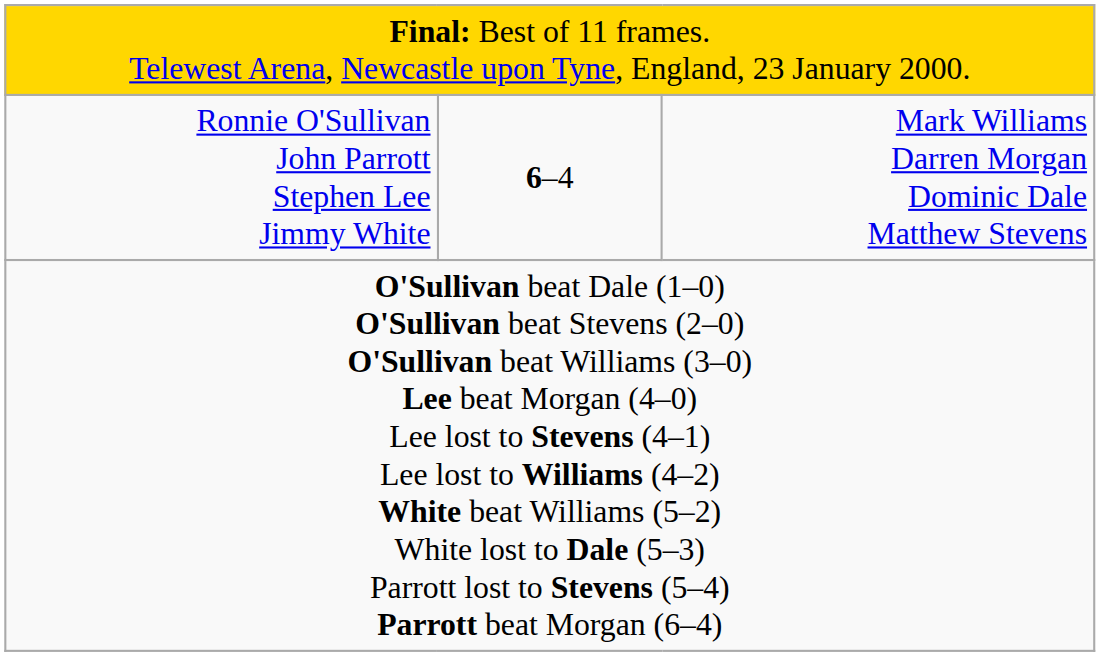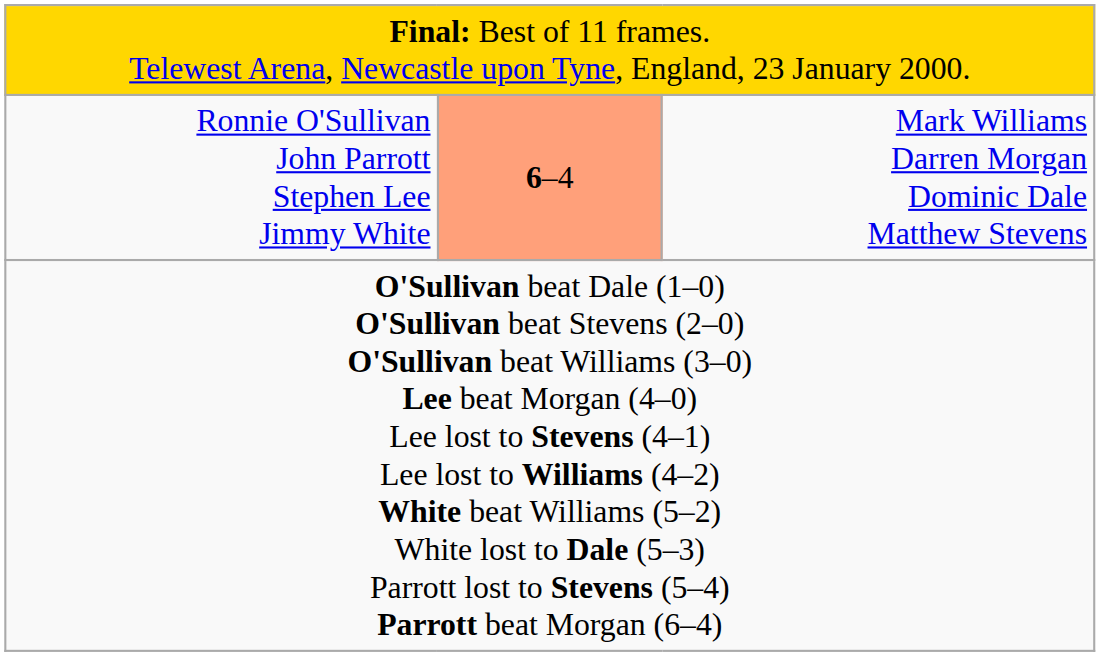(550, 177) no background -> (550, 177) lightsalmon background
